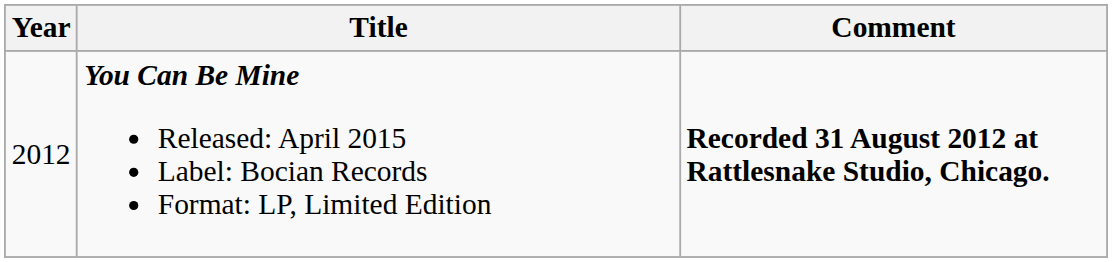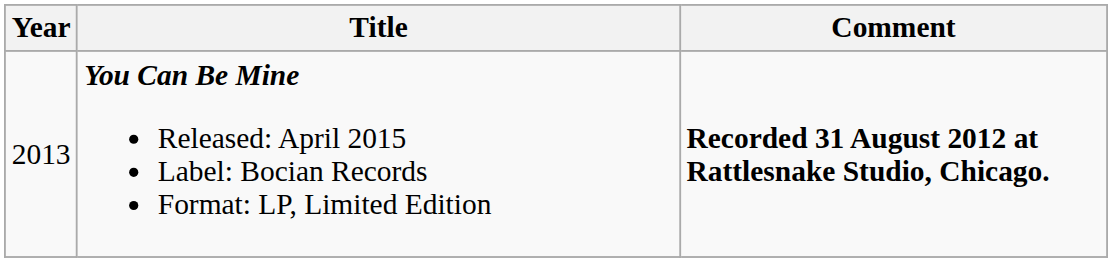(41, 153) 2012 -> (41, 153) 2013
